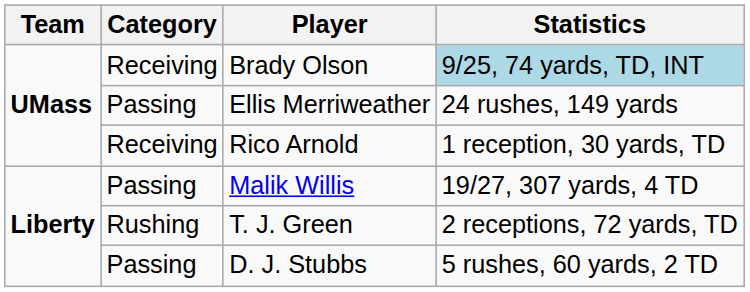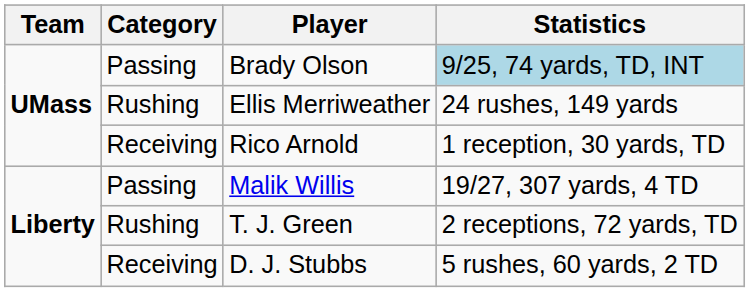(162, 64) Receiving -> (152, 64) Passing
(152, 105) Passing -> (153, 105) Rushing
(152, 265) Passing -> (162, 265) Receiving
